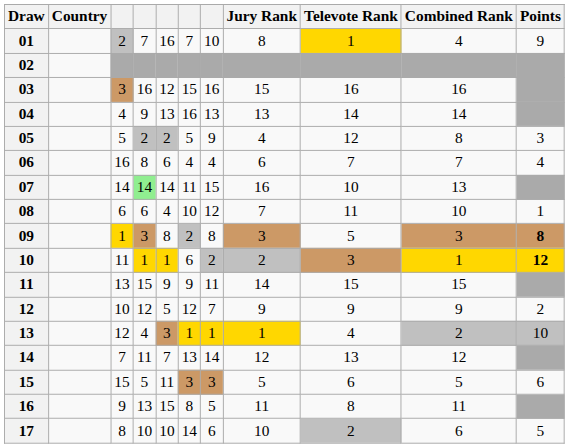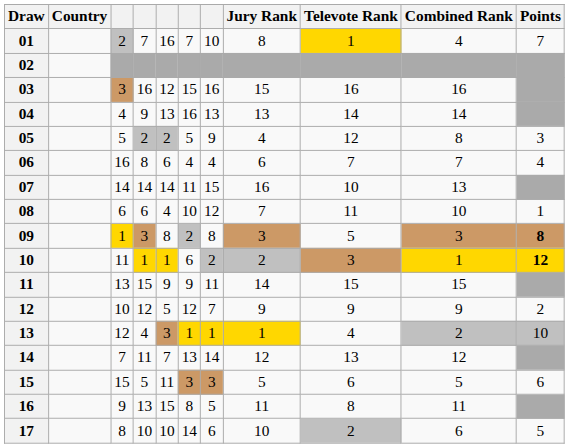(540, 41) 9 -> (540, 41) 7
(144, 187) lightgreen background -> (144, 187) no background
